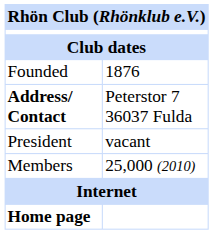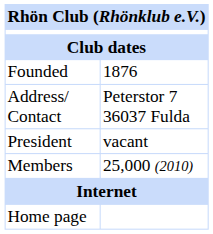(40, 106) bold -> (38, 106) normal
(49, 216) bold -> (47, 216) normal
